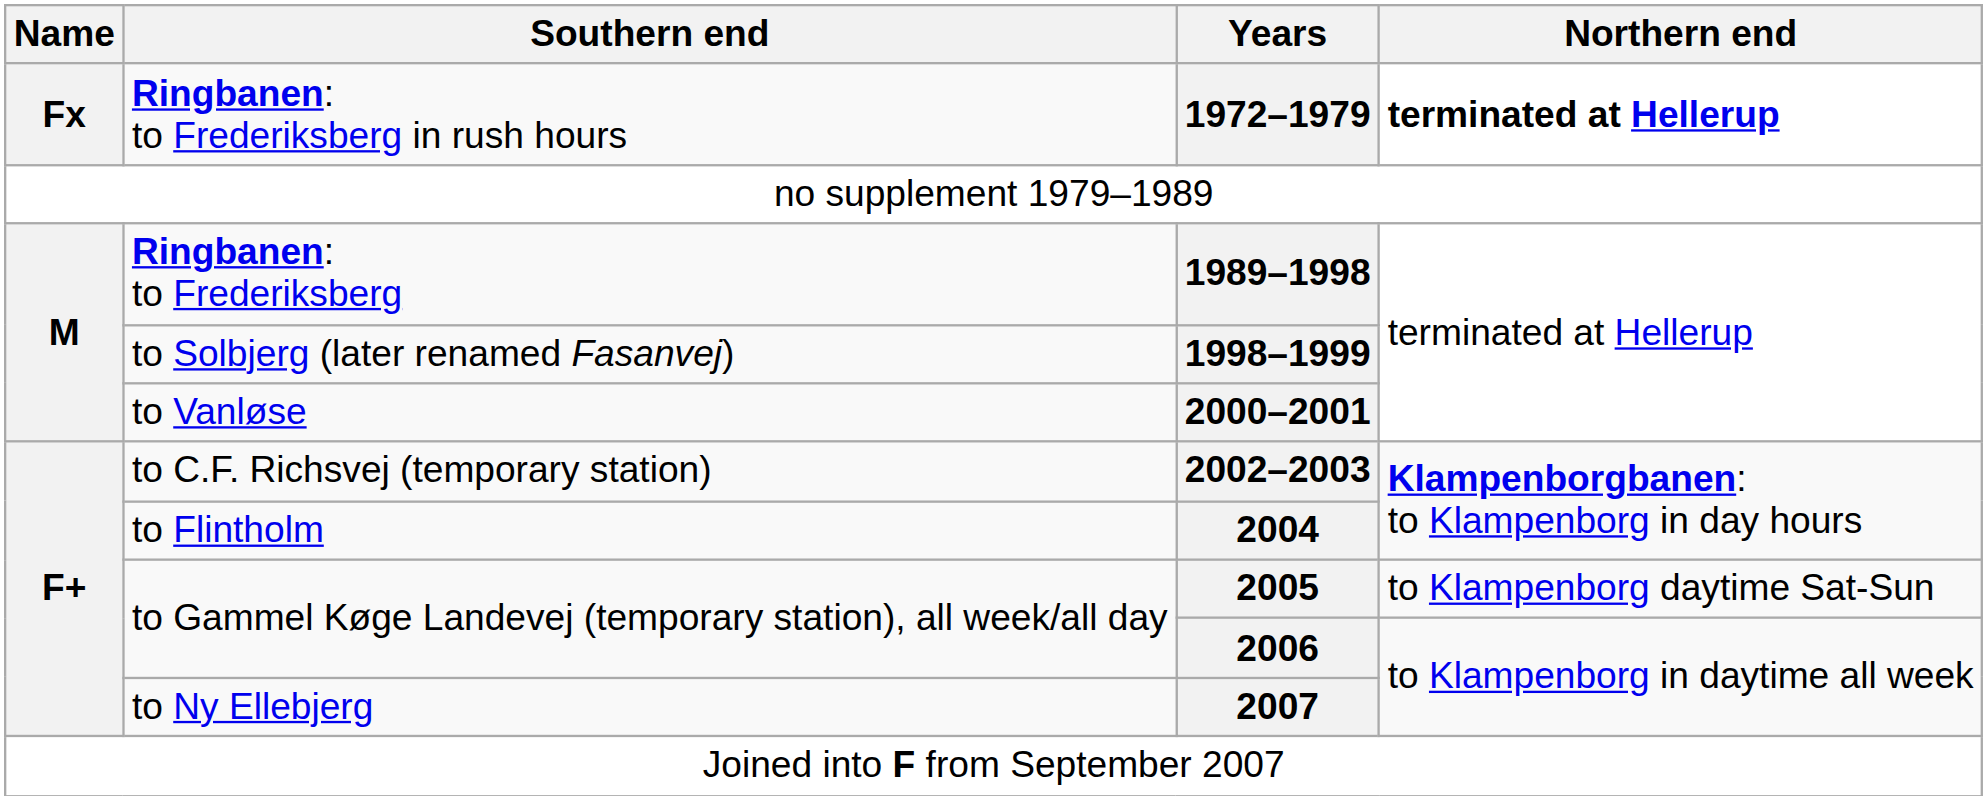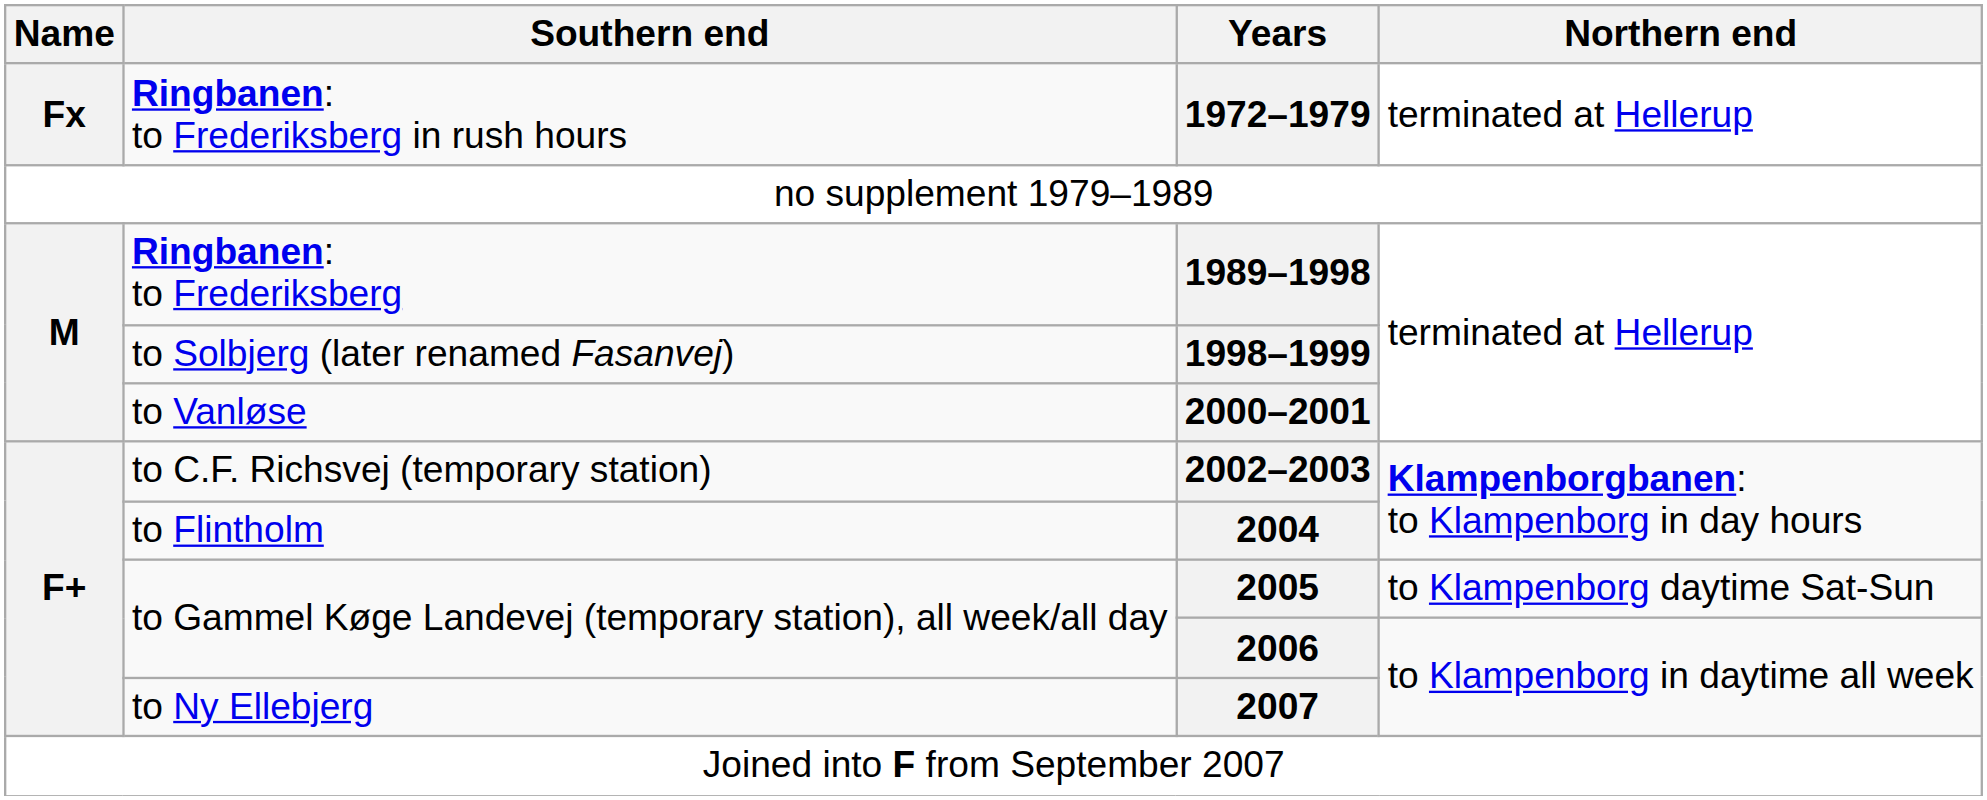(1584, 113) bold -> (1570, 113) normal
